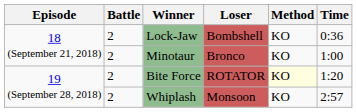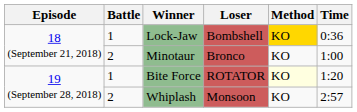(110, 35) 2 -> (110, 35) 1
(280, 35) no background -> (280, 35) gold background
(110, 76) 2 -> (110, 76) 1
